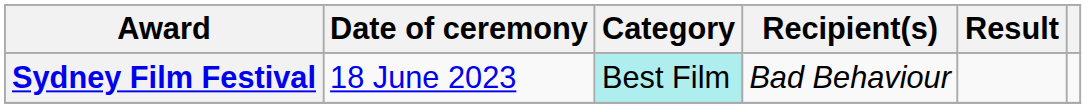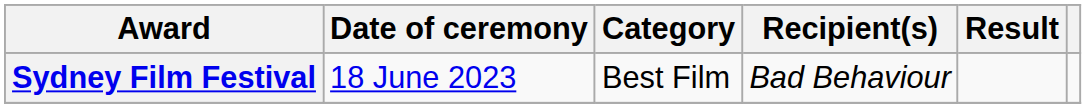(666, 77) paleturquoise background -> (666, 77) no background
